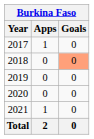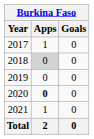(45, 61) no background -> (45, 61) lightgrey background
(74, 61) lightsalmon background -> (74, 61) no background
(45, 93) normal -> (45, 93) bold
